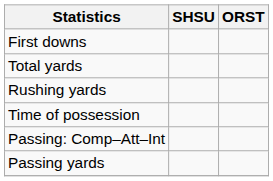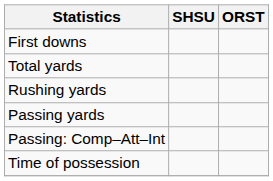rows swapped: (56, 163) <-> (74, 114)
